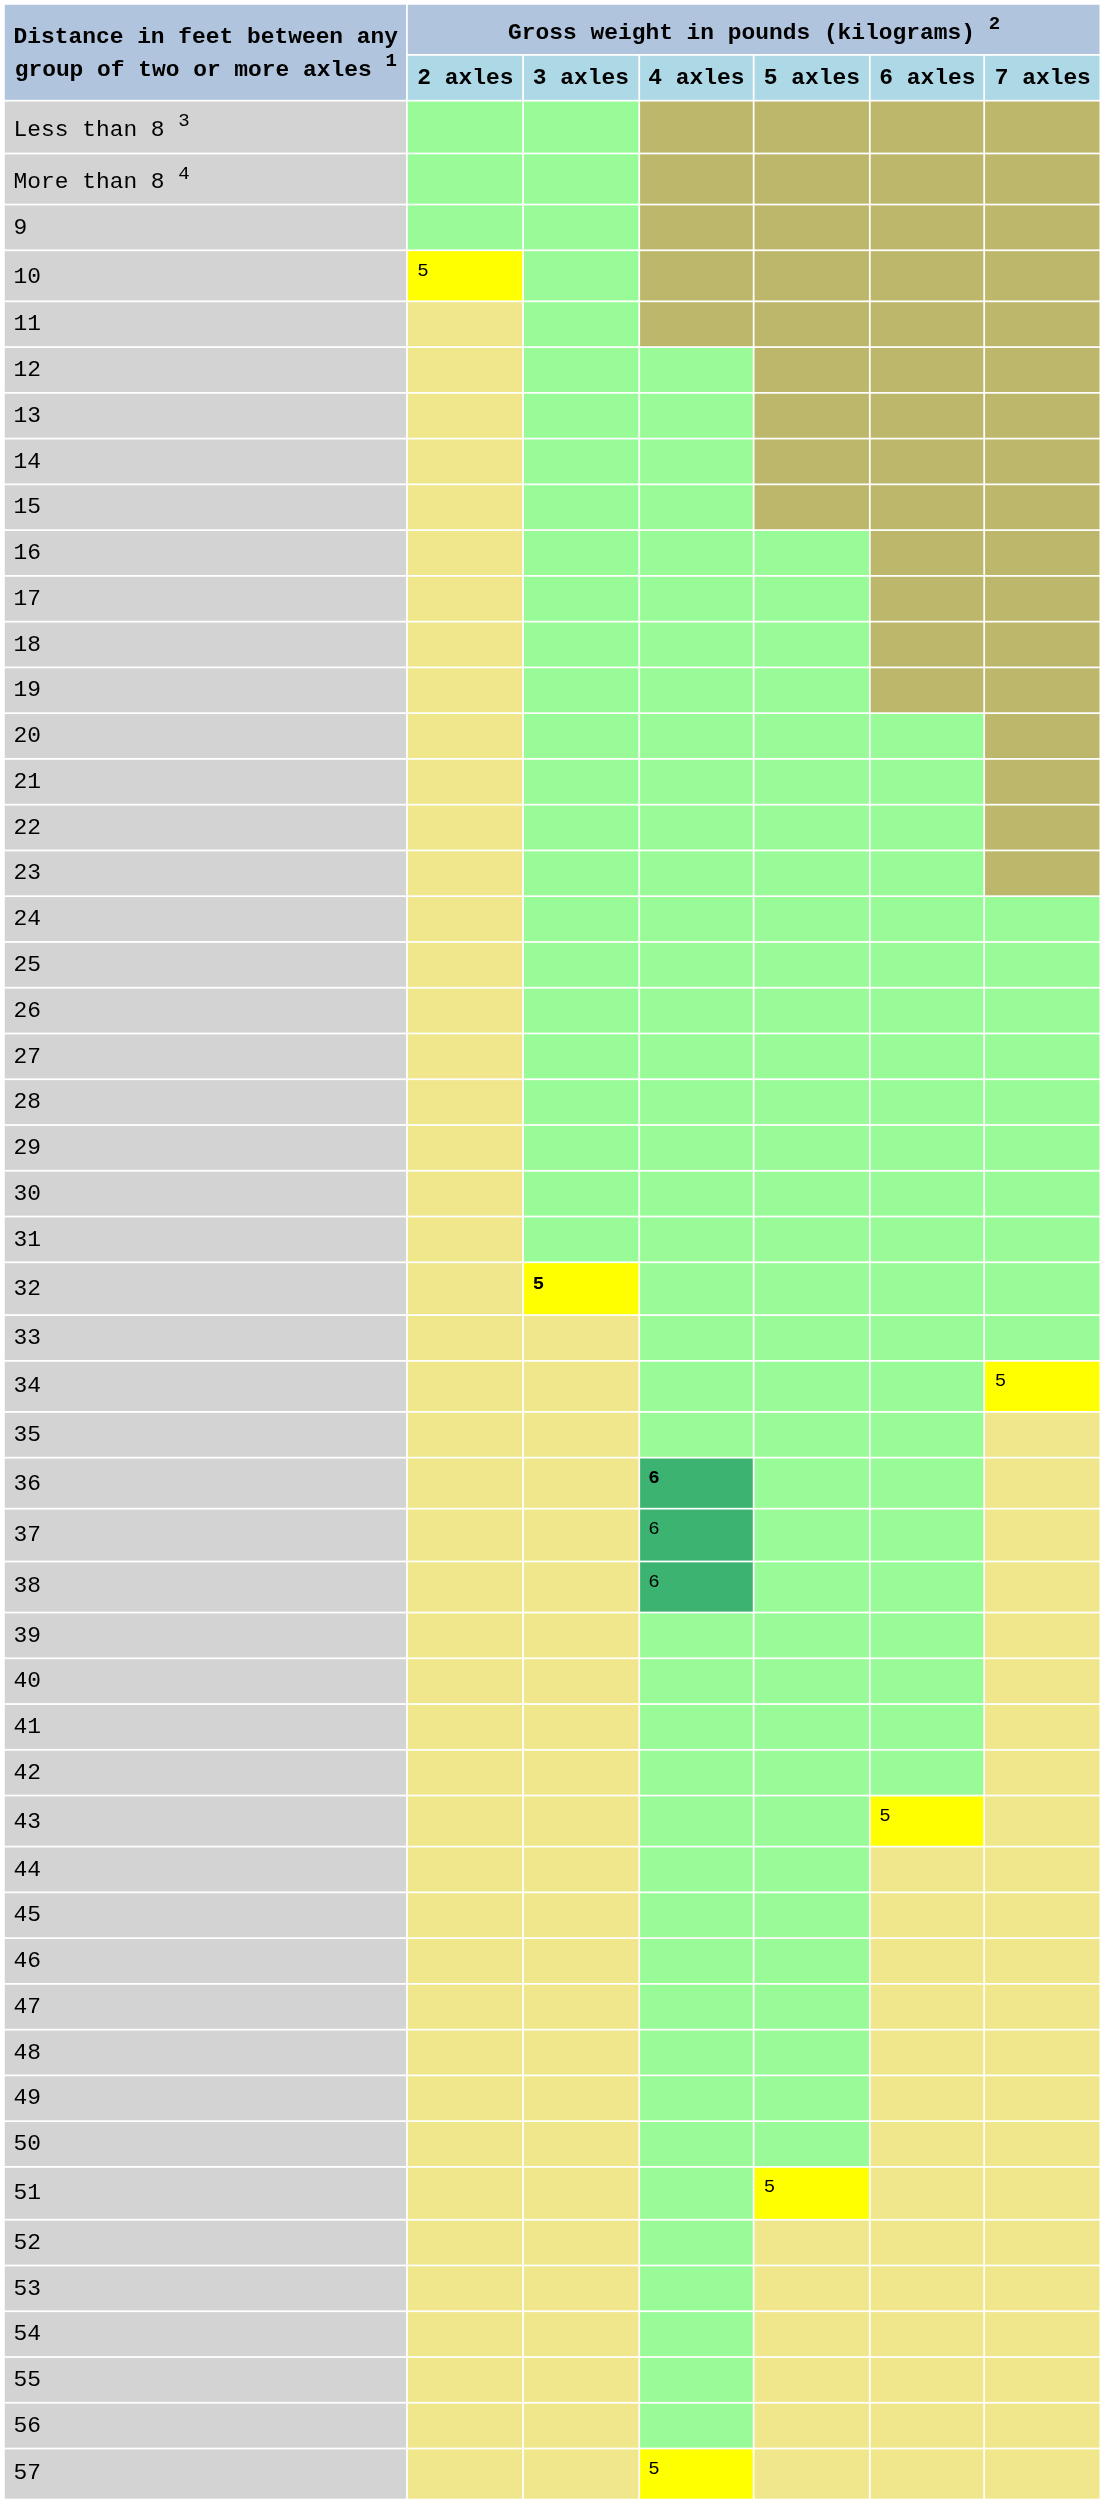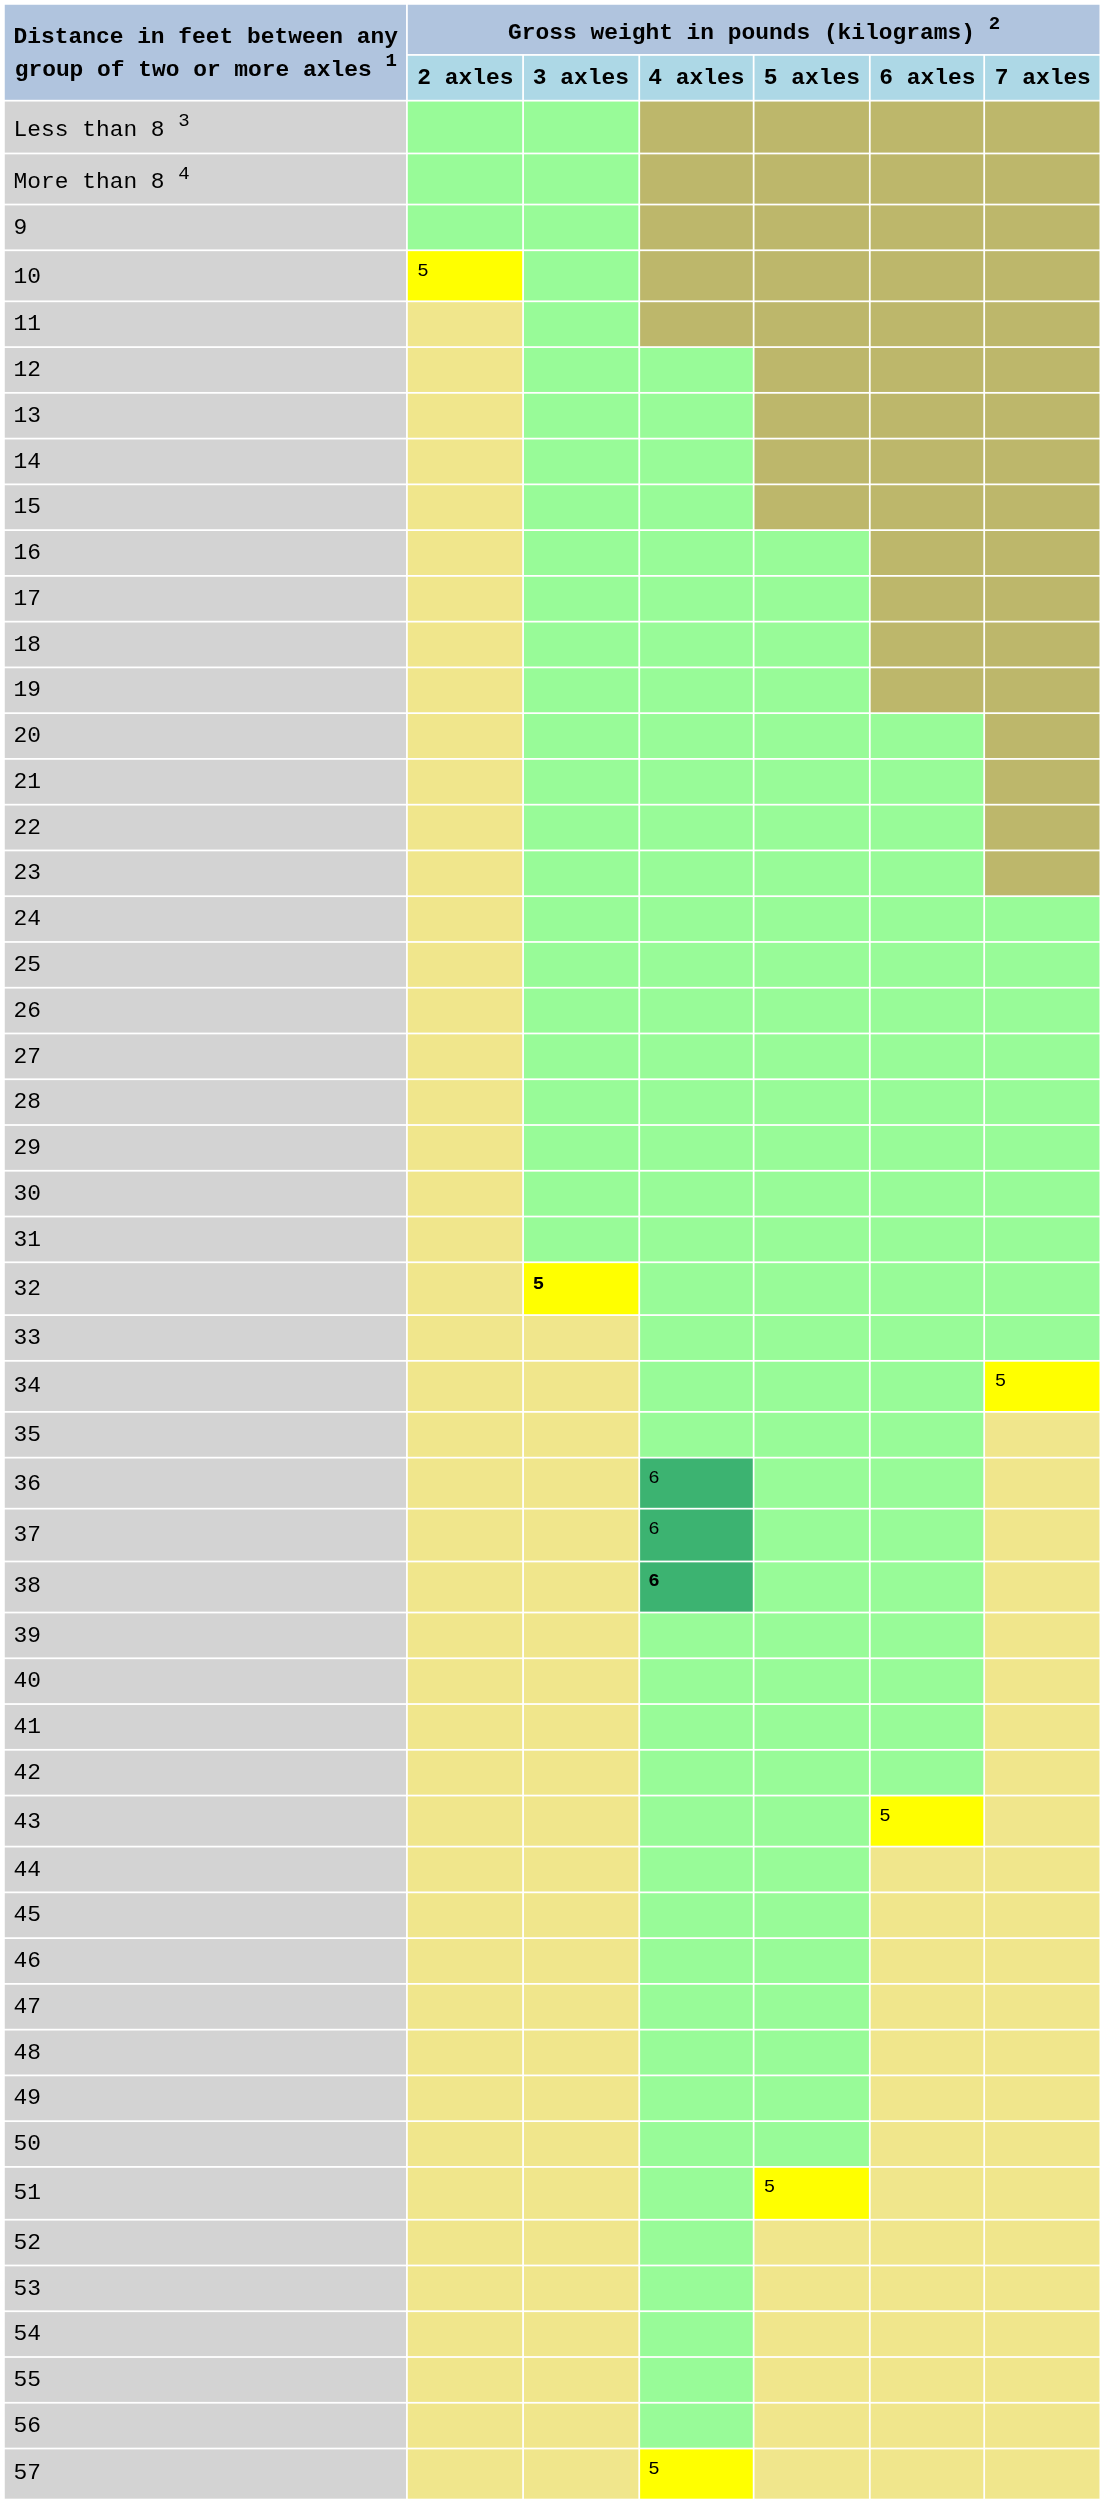(654, 1483) bold -> (654, 1478) normal
(654, 1581) normal -> (654, 1587) bold
